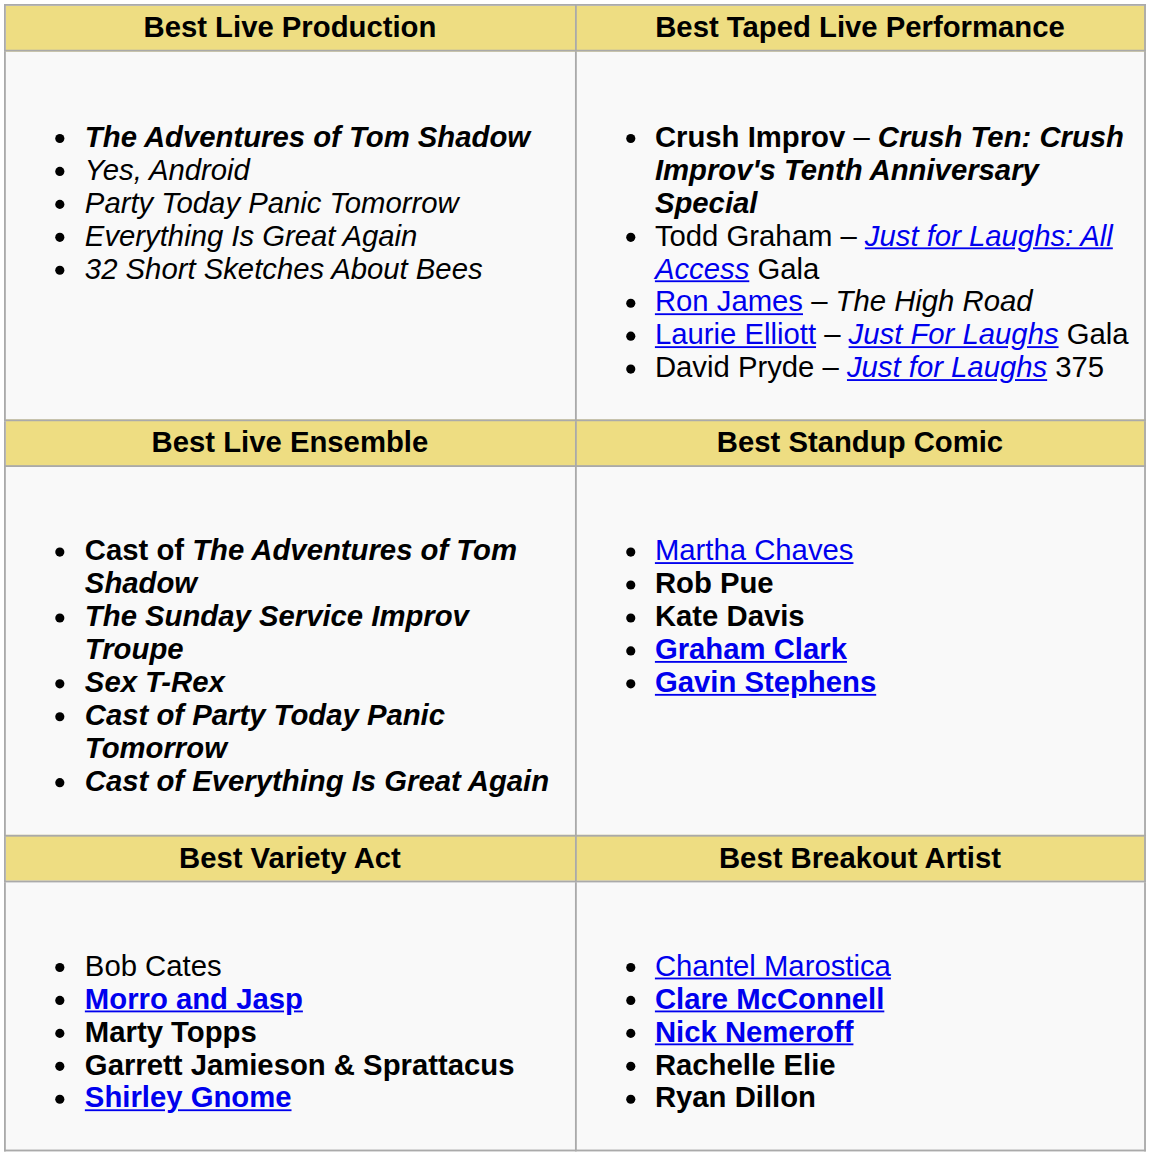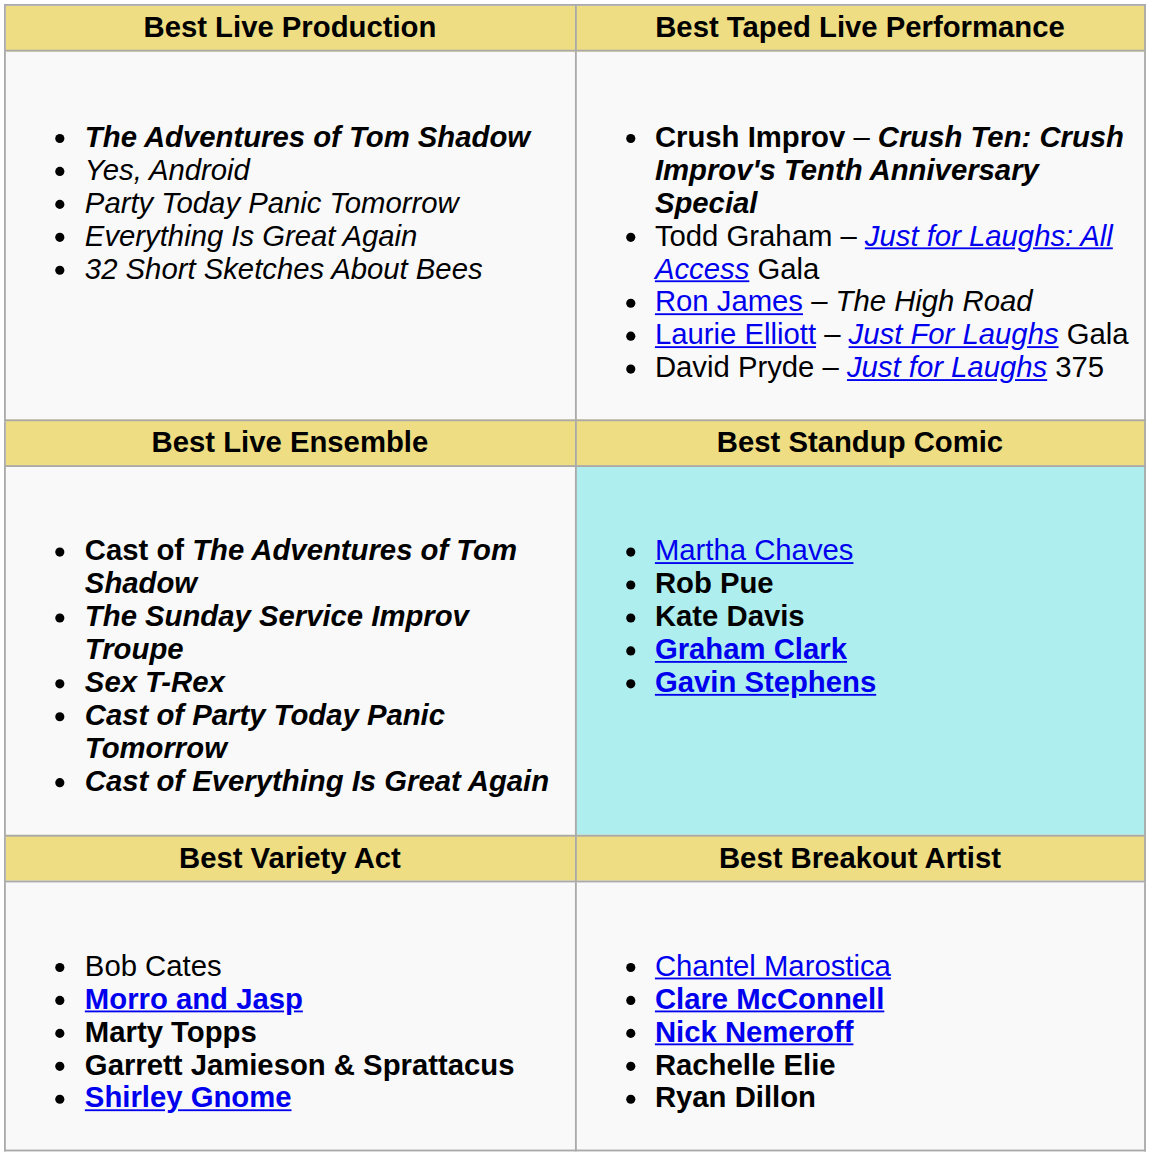(860, 618) no background -> (860, 618) paleturquoise background
